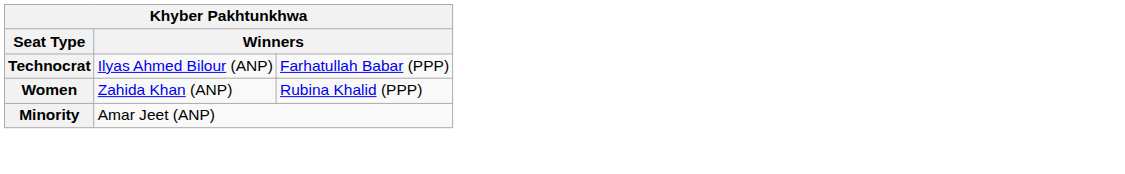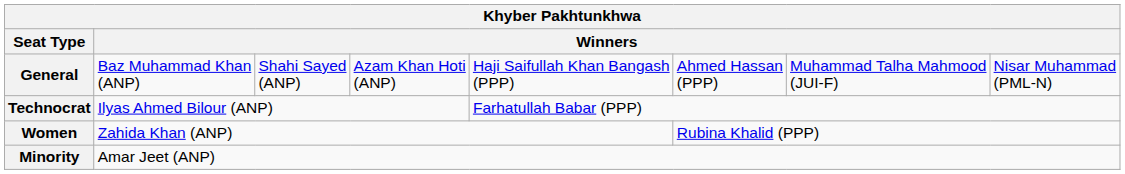+ row: (49, 74)
